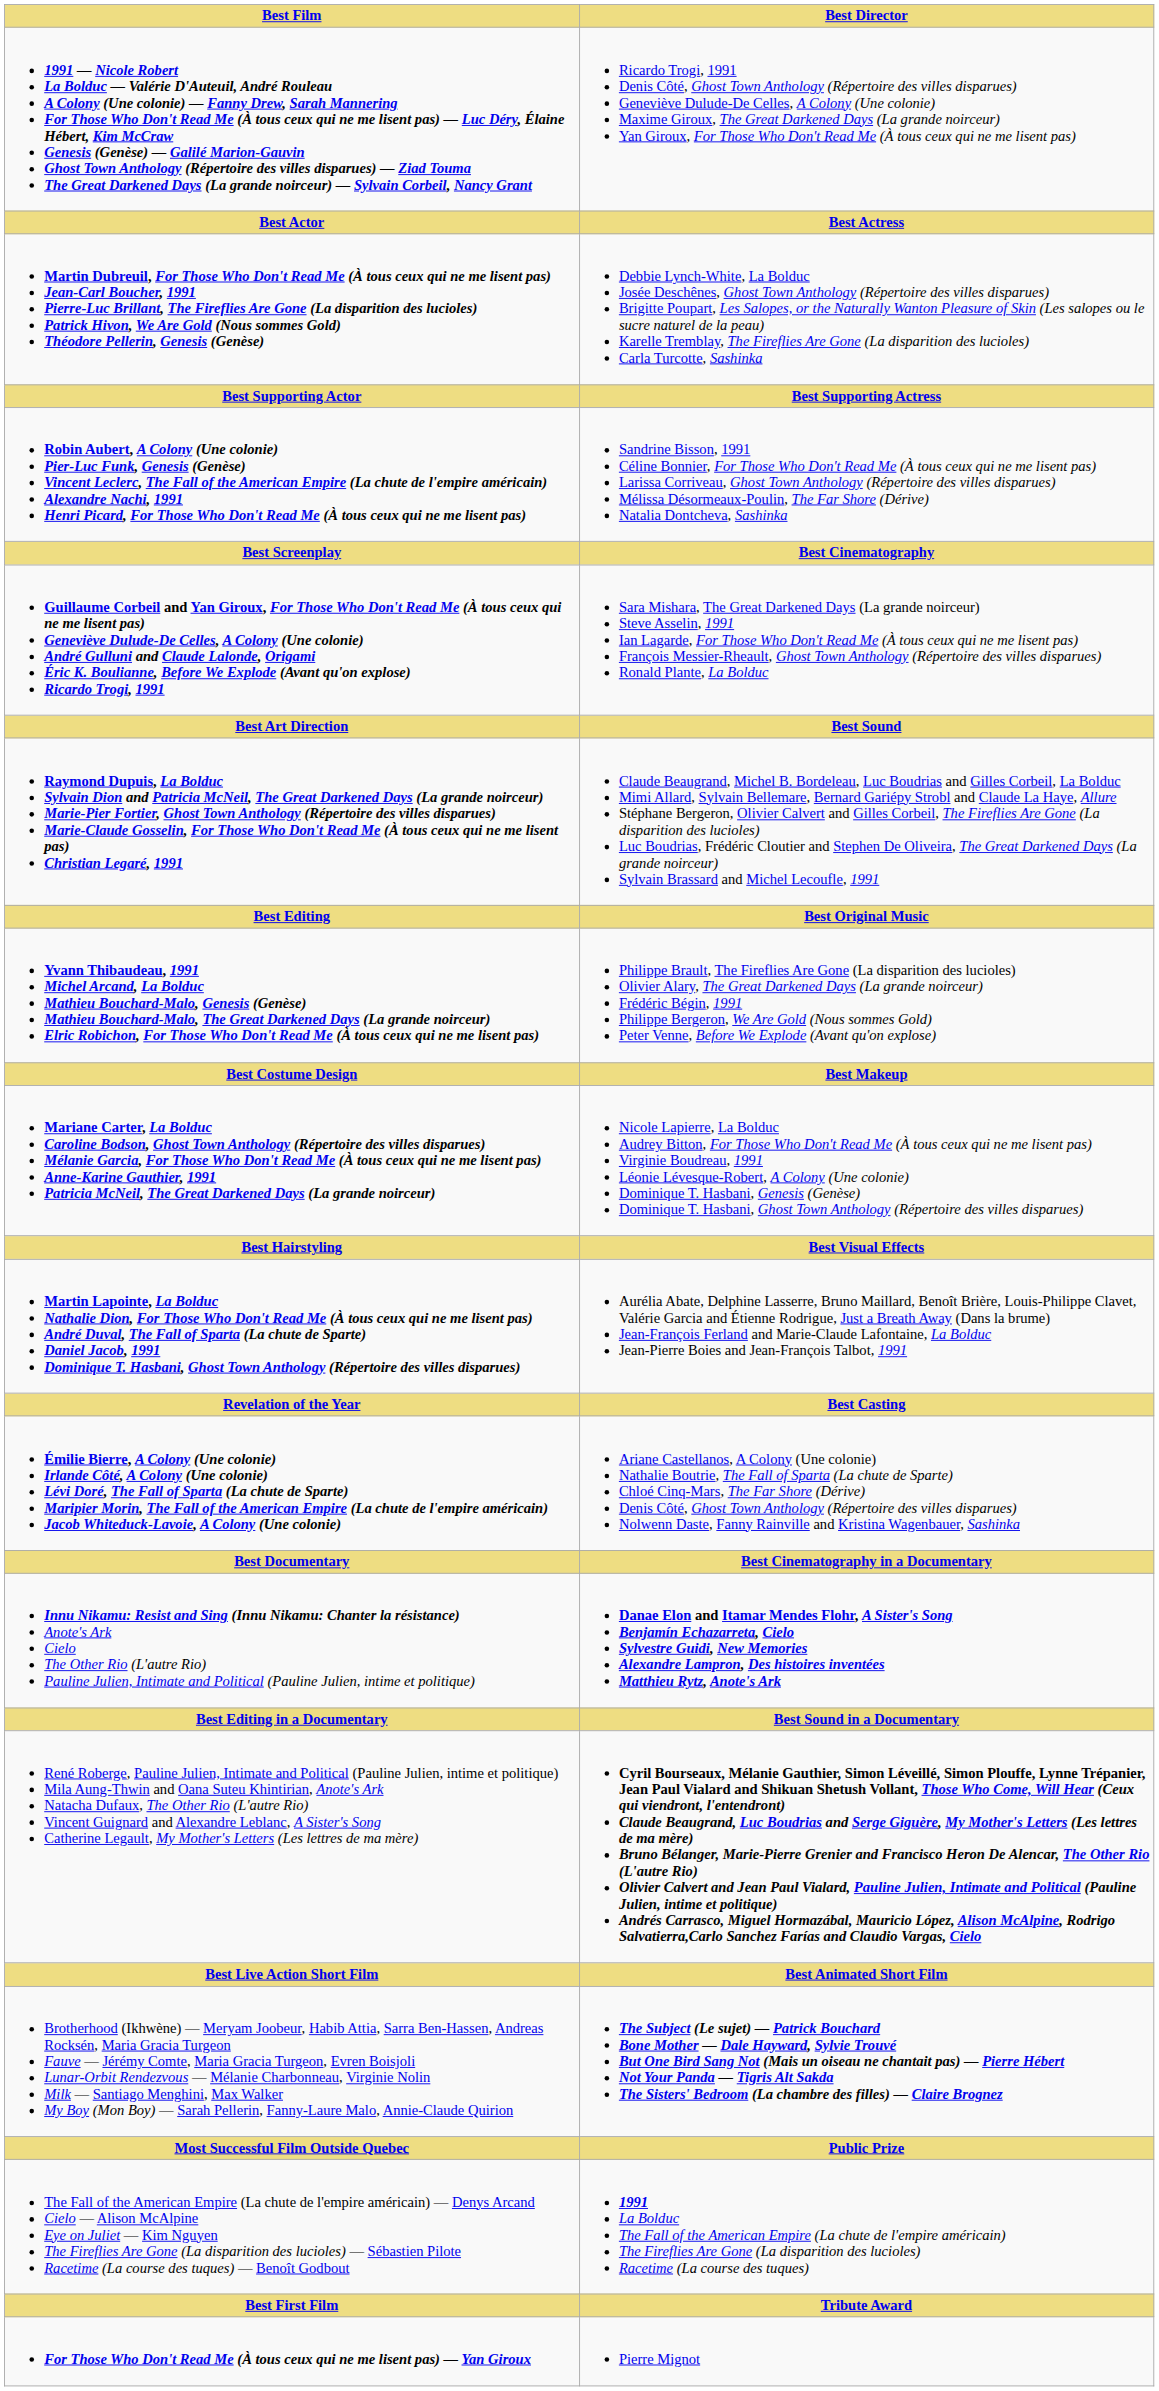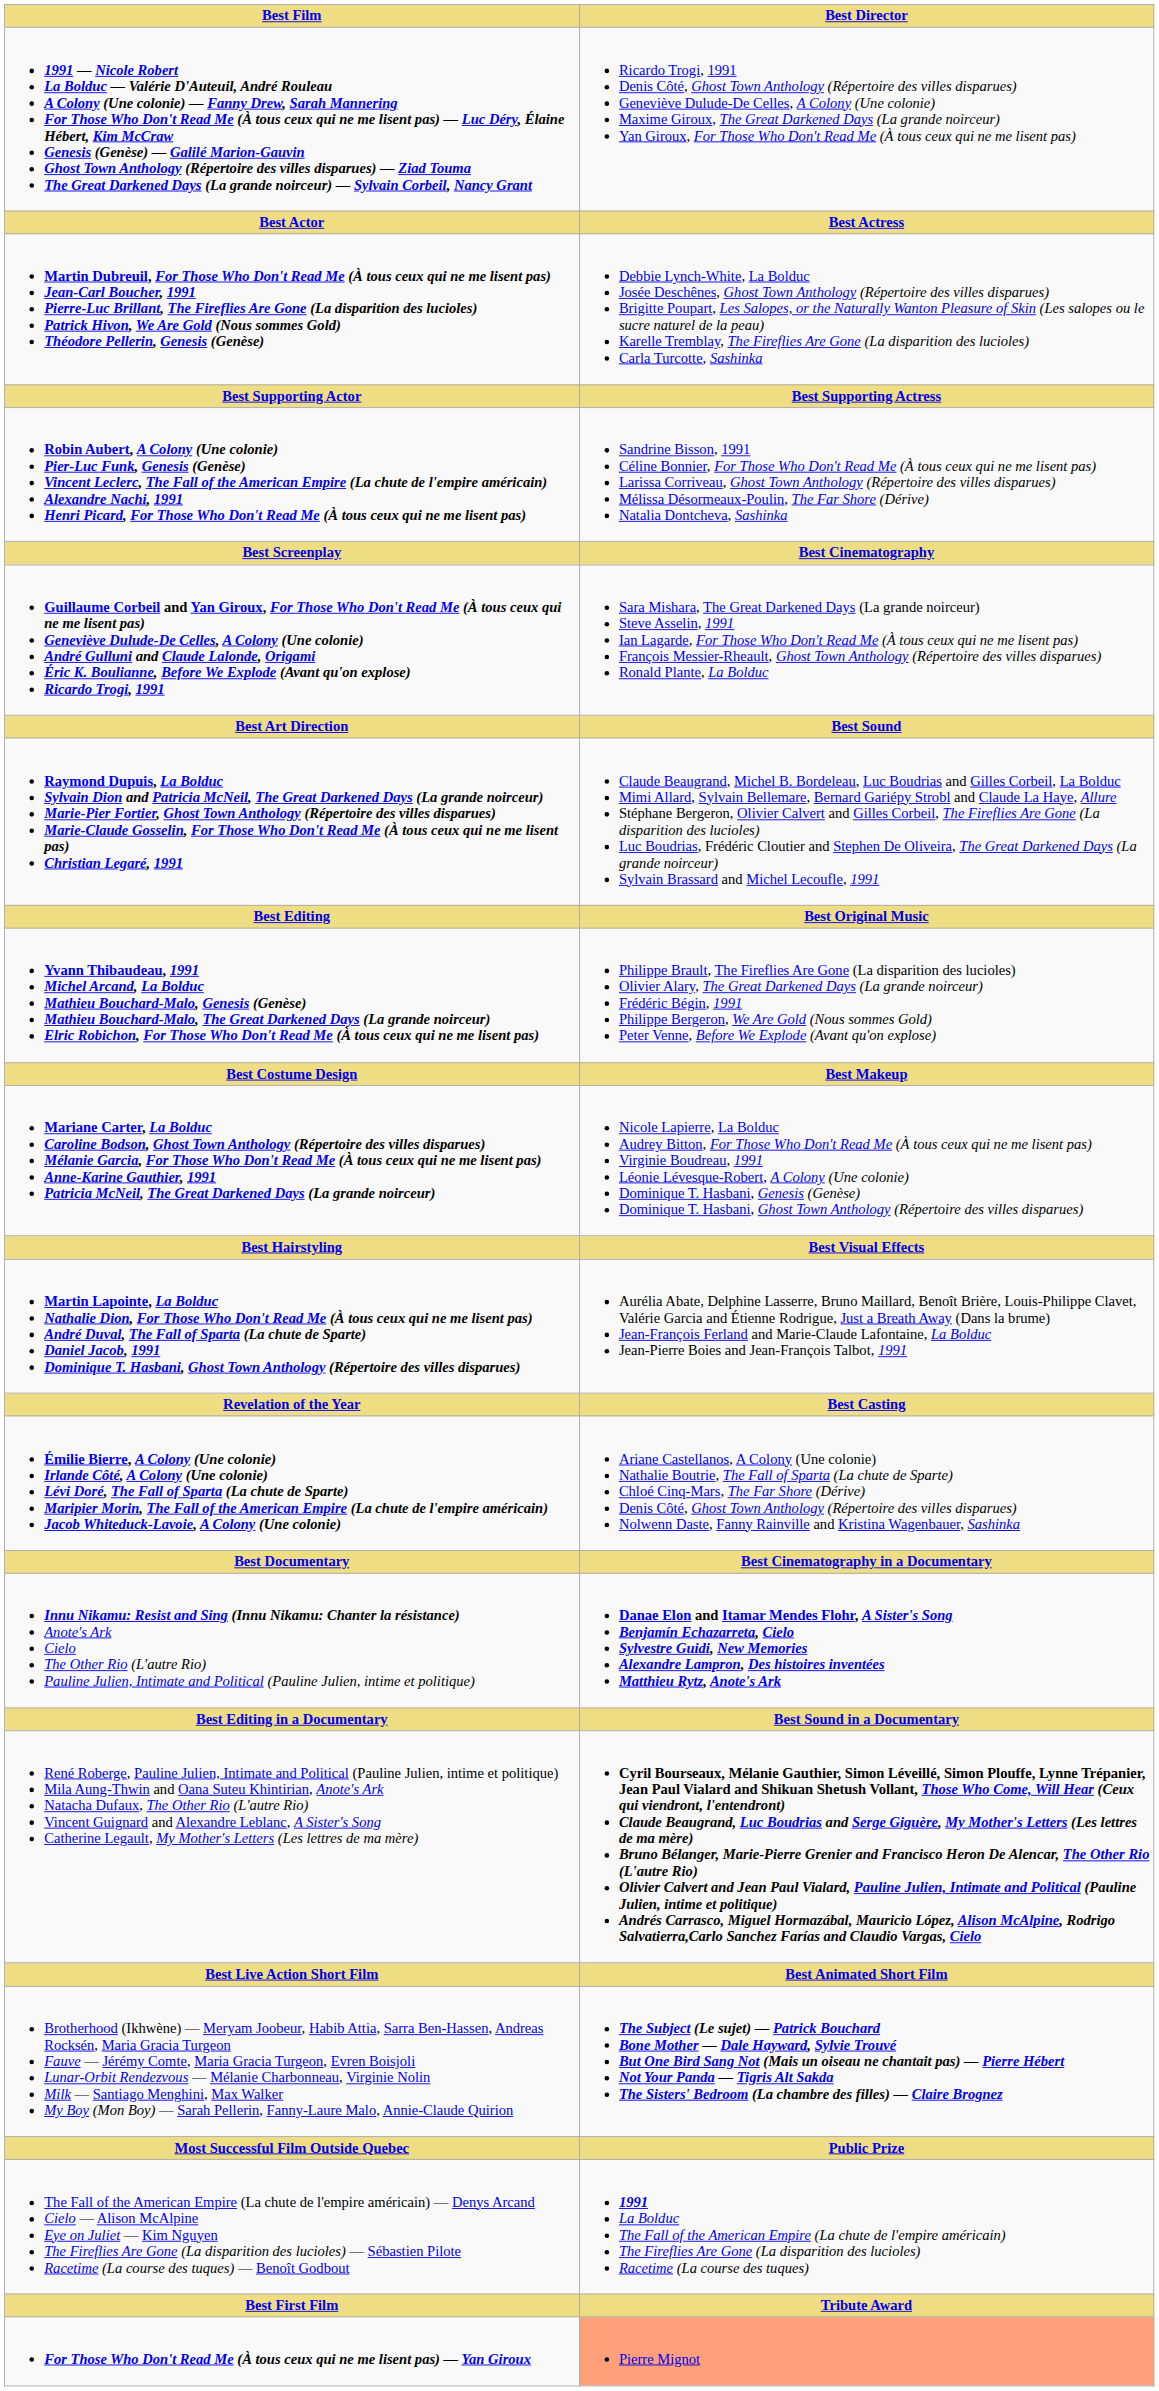(866, 2359) no background -> (866, 2359) lightsalmon background
